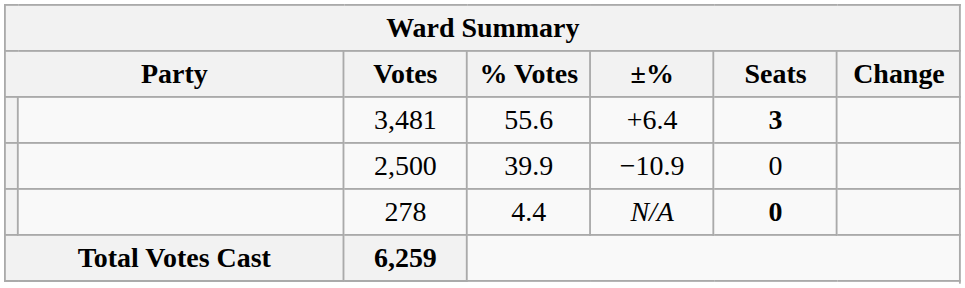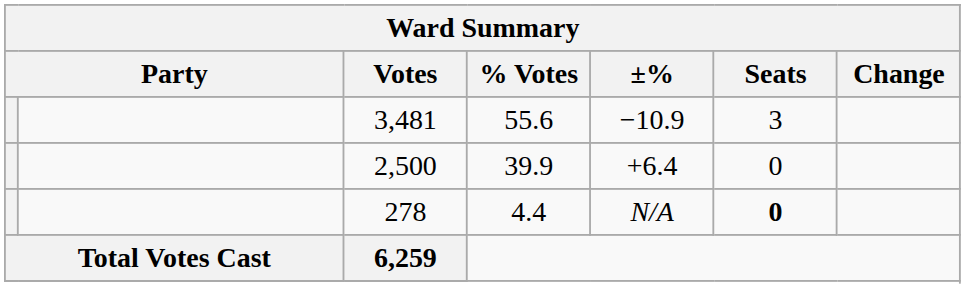(652, 119) +6.4 -> (652, 119) −10.9
(776, 119) bold -> (776, 119) normal
(652, 166) −10.9 -> (652, 166) +6.4
